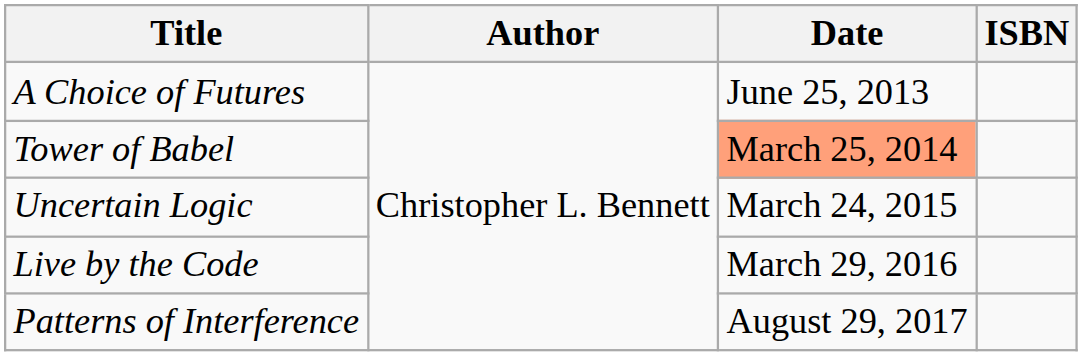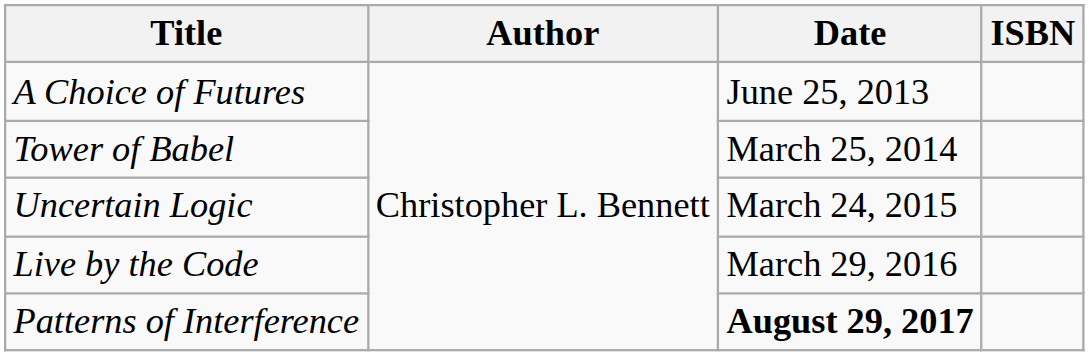(842, 148) lightsalmon background -> (842, 148) no background
(847, 321) normal -> (850, 321) bold
